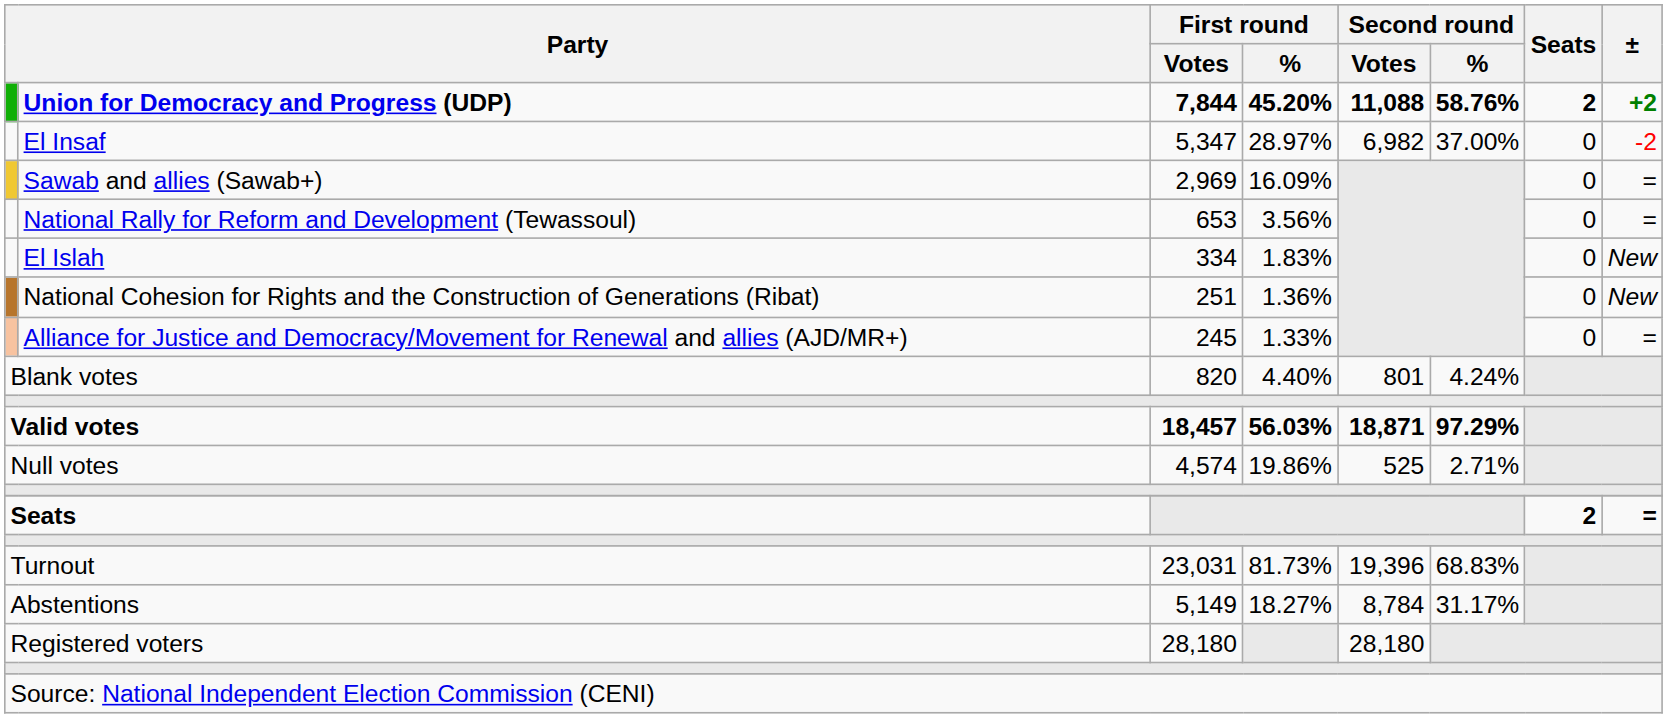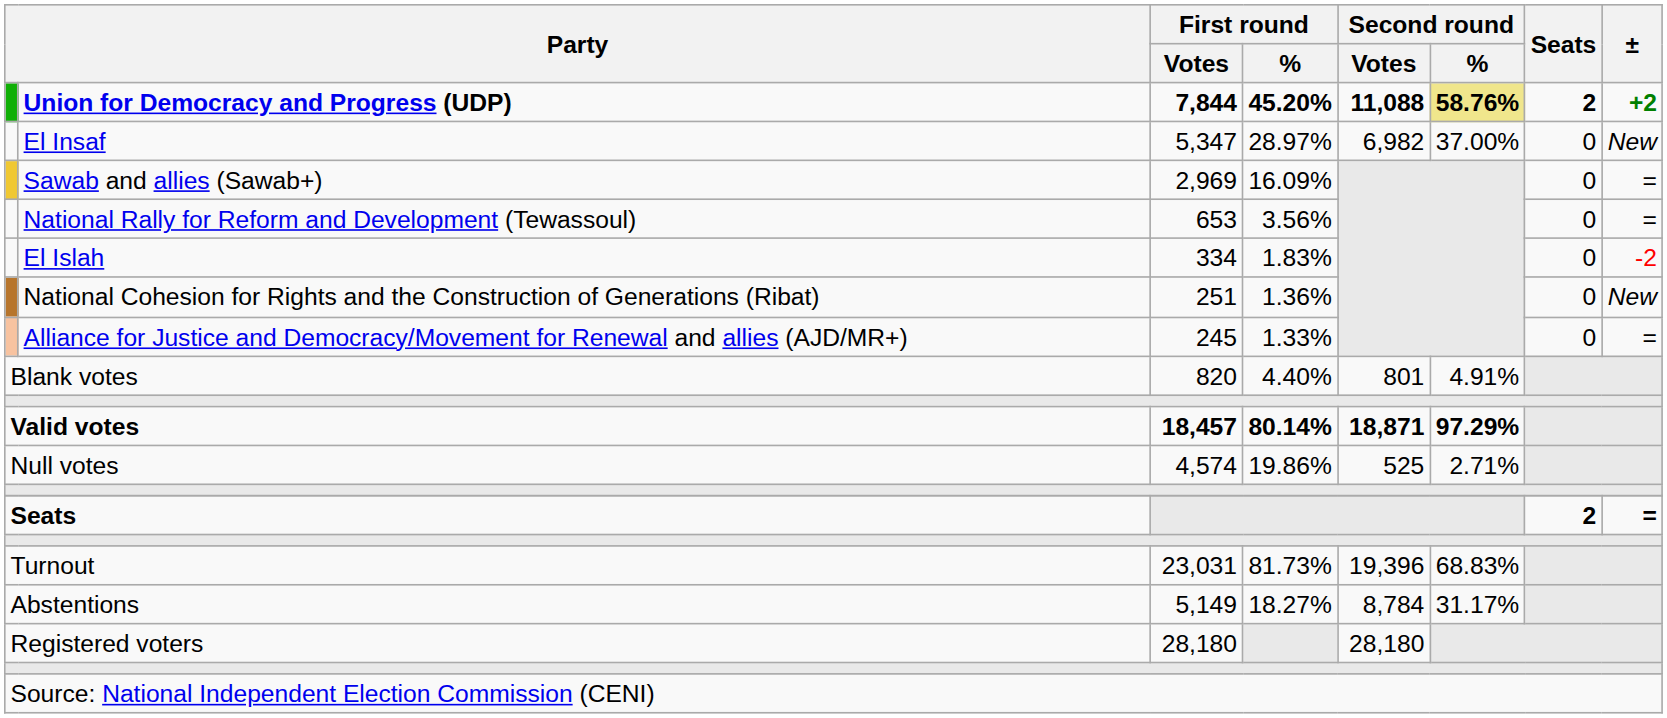(1477, 102) no background -> (1477, 102) khaki background
(1646, 141) -2 -> (1632, 141) New
(1632, 258) New -> (1646, 258) -2
(1484, 375) 4.24% -> (1484, 375) 4.91%
(1290, 426) 56.03% -> (1290, 426) 80.14%
